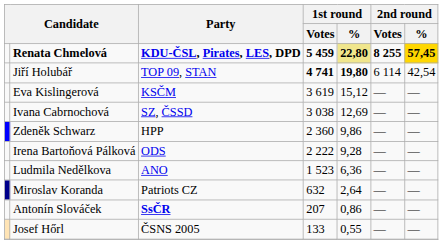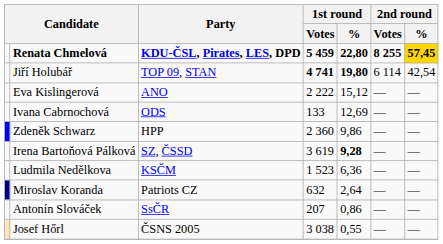(354, 53) khaki background -> (354, 53) no background
(159, 92) KSČM -> (154, 92) ANO
(320, 92) 3 619 -> (320, 92) 2 222
(167, 111) SZ, ČSSD -> (153, 111) ODS
(320, 111) 3 038 -> (315, 111) 133
(153, 151) ODS -> (167, 151) SZ, ČSSD
(320, 151) 2 222 -> (320, 151) 3 619
(351, 151) normal -> (351, 151) bold
(154, 170) ANO -> (159, 170) KSČM
(156, 209) bold -> (155, 209) normal
(315, 229) 133 -> (320, 229) 3 038
